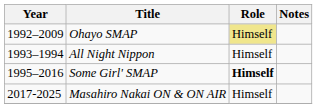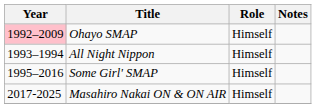(35, 34) no background -> (35, 34) pink background
(252, 34) khaki background -> (252, 34) no background
(253, 73) bold -> (252, 73) normal
